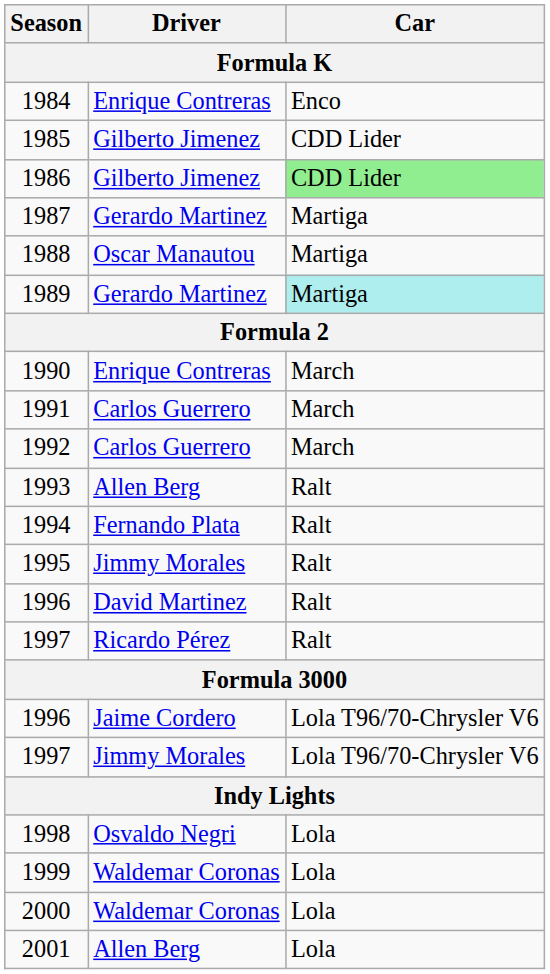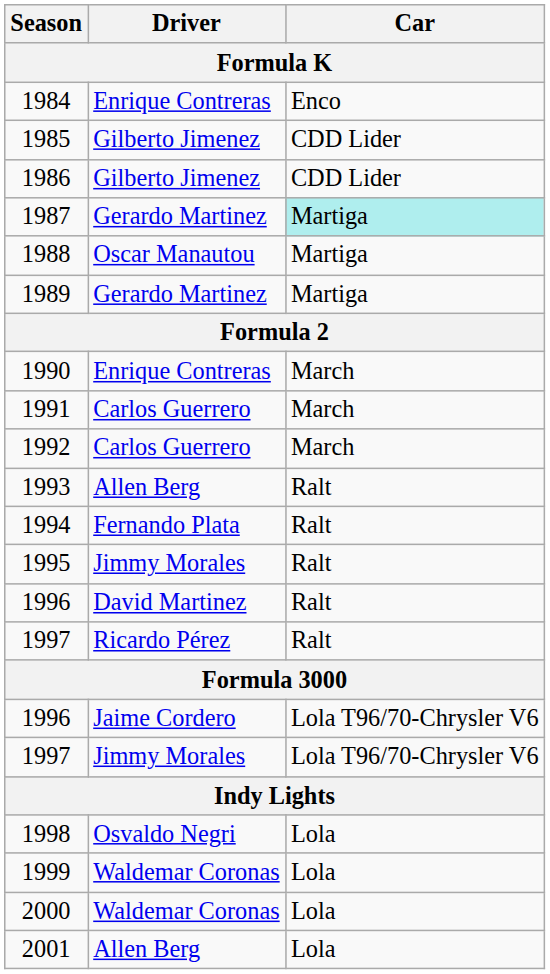(346, 178) lightgreen background -> (346, 178) no background
(329, 216) no background -> (329, 216) paleturquoise background
(329, 293) paleturquoise background -> (329, 293) no background
